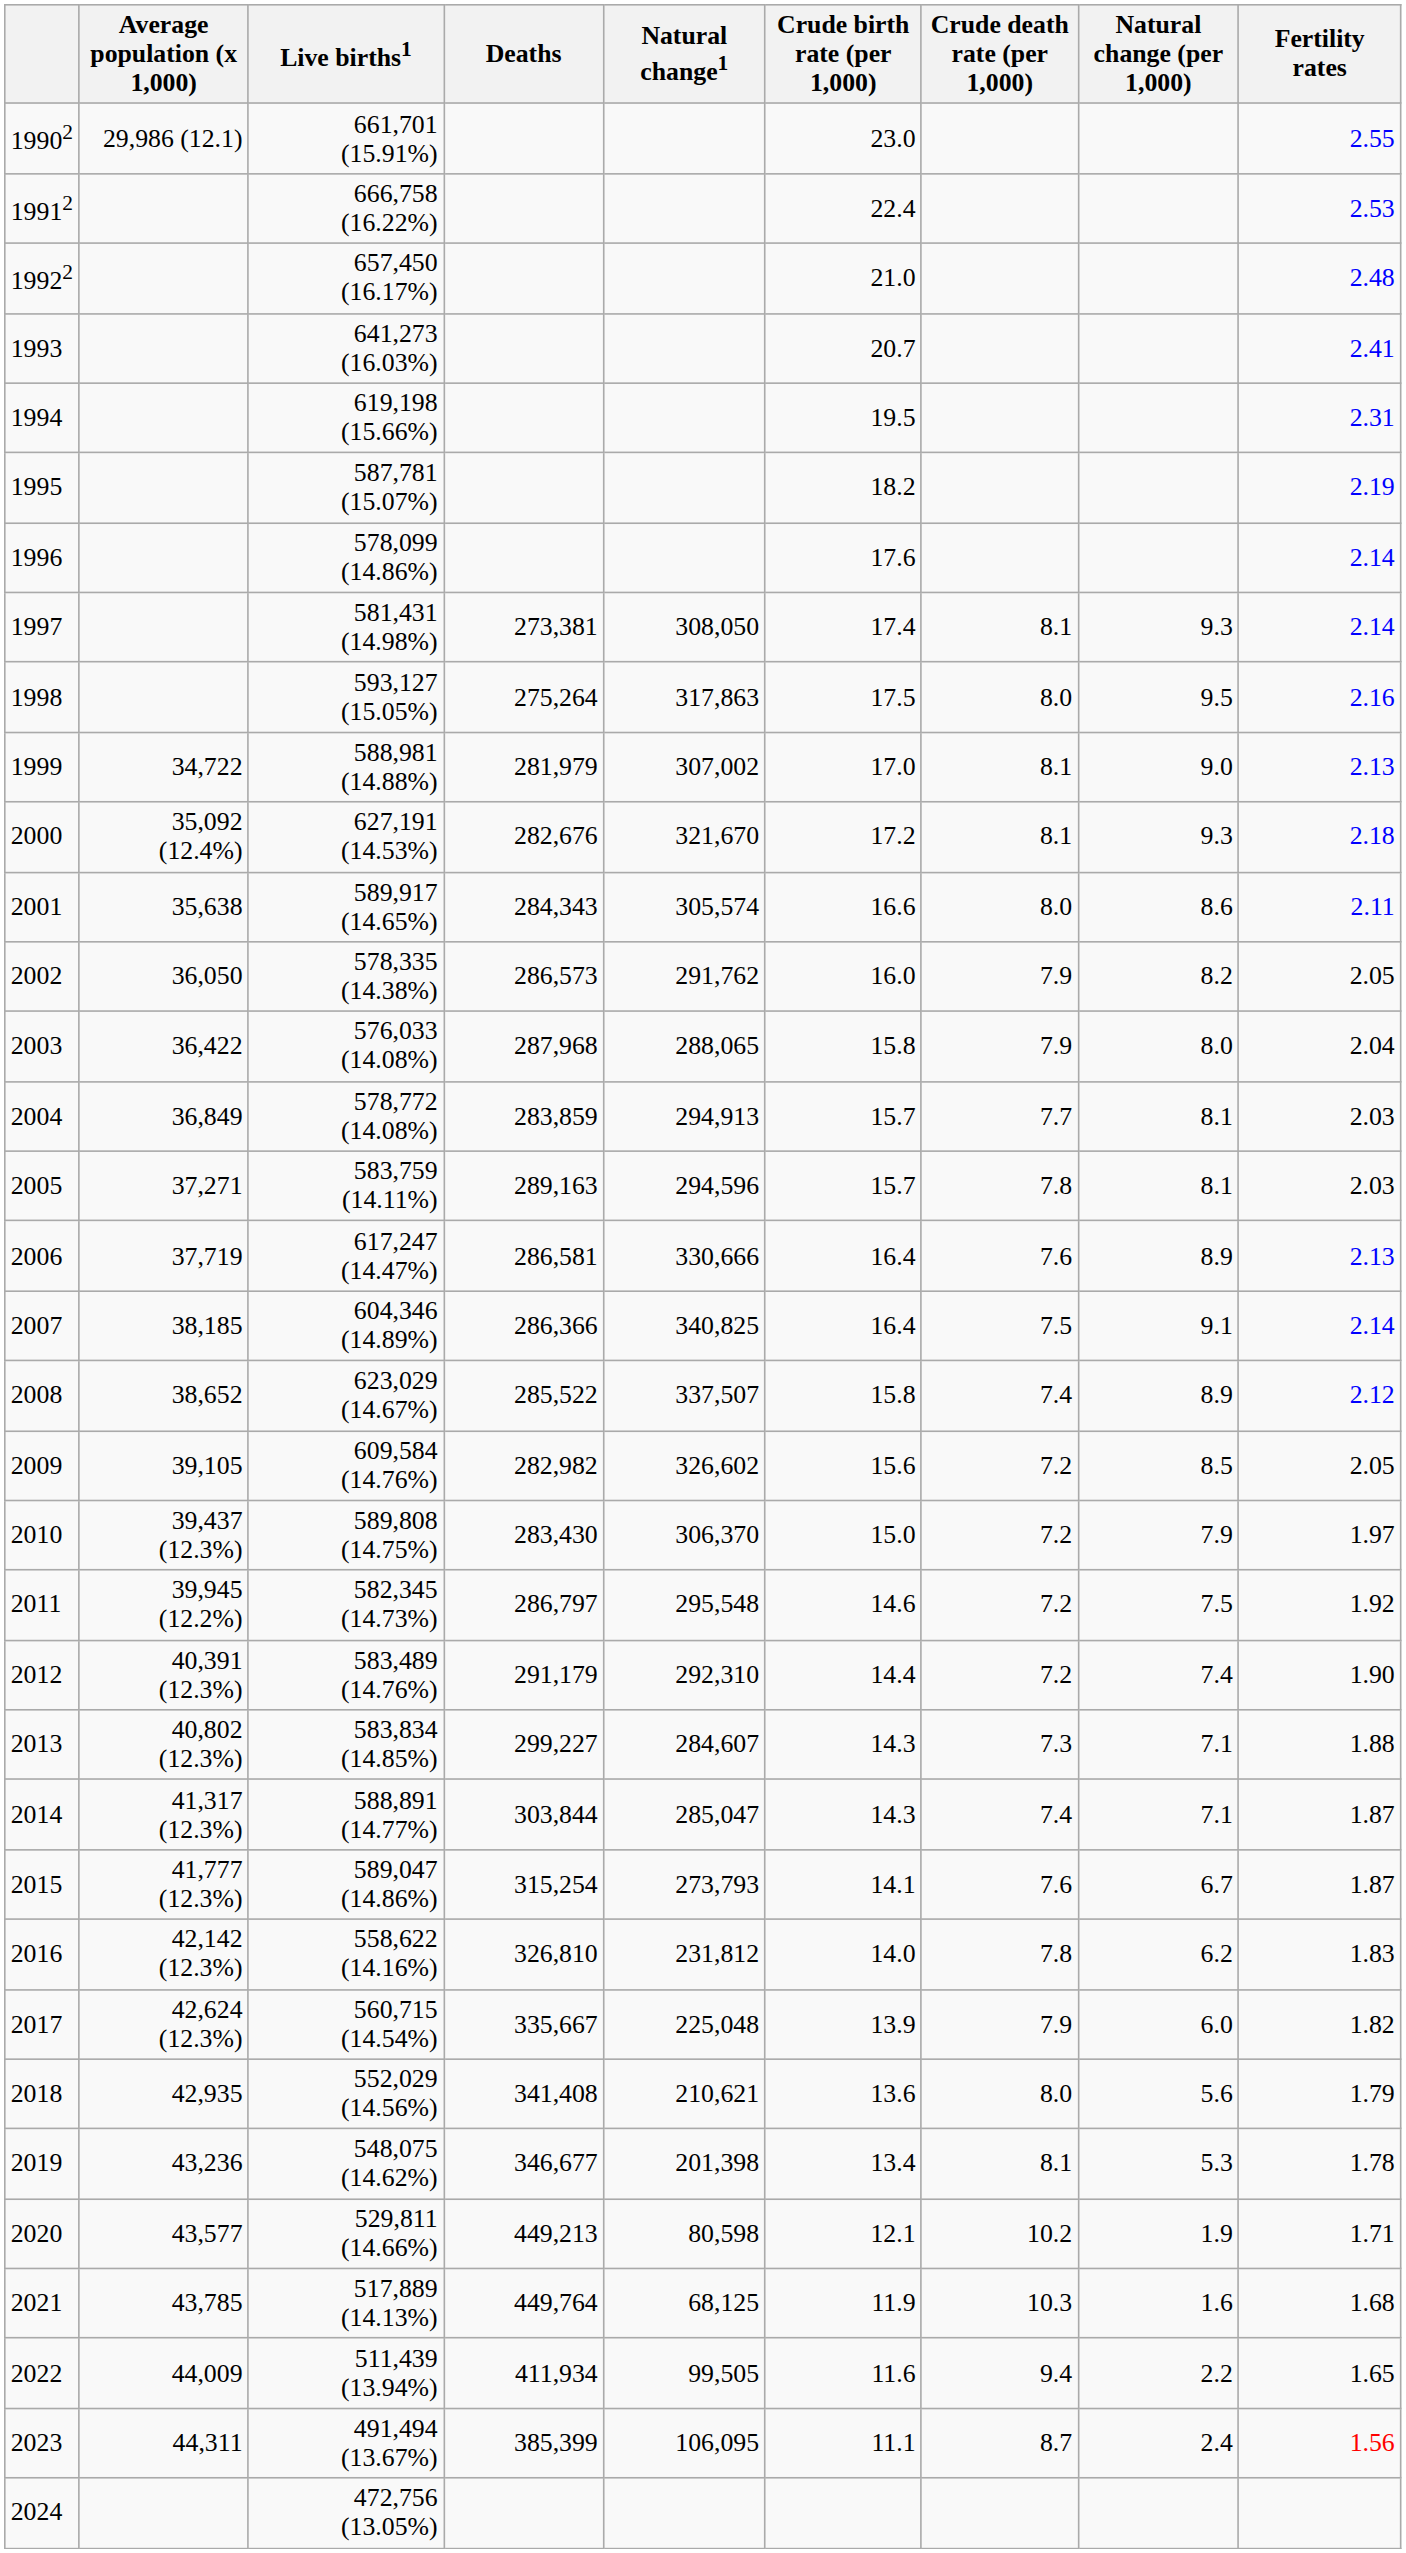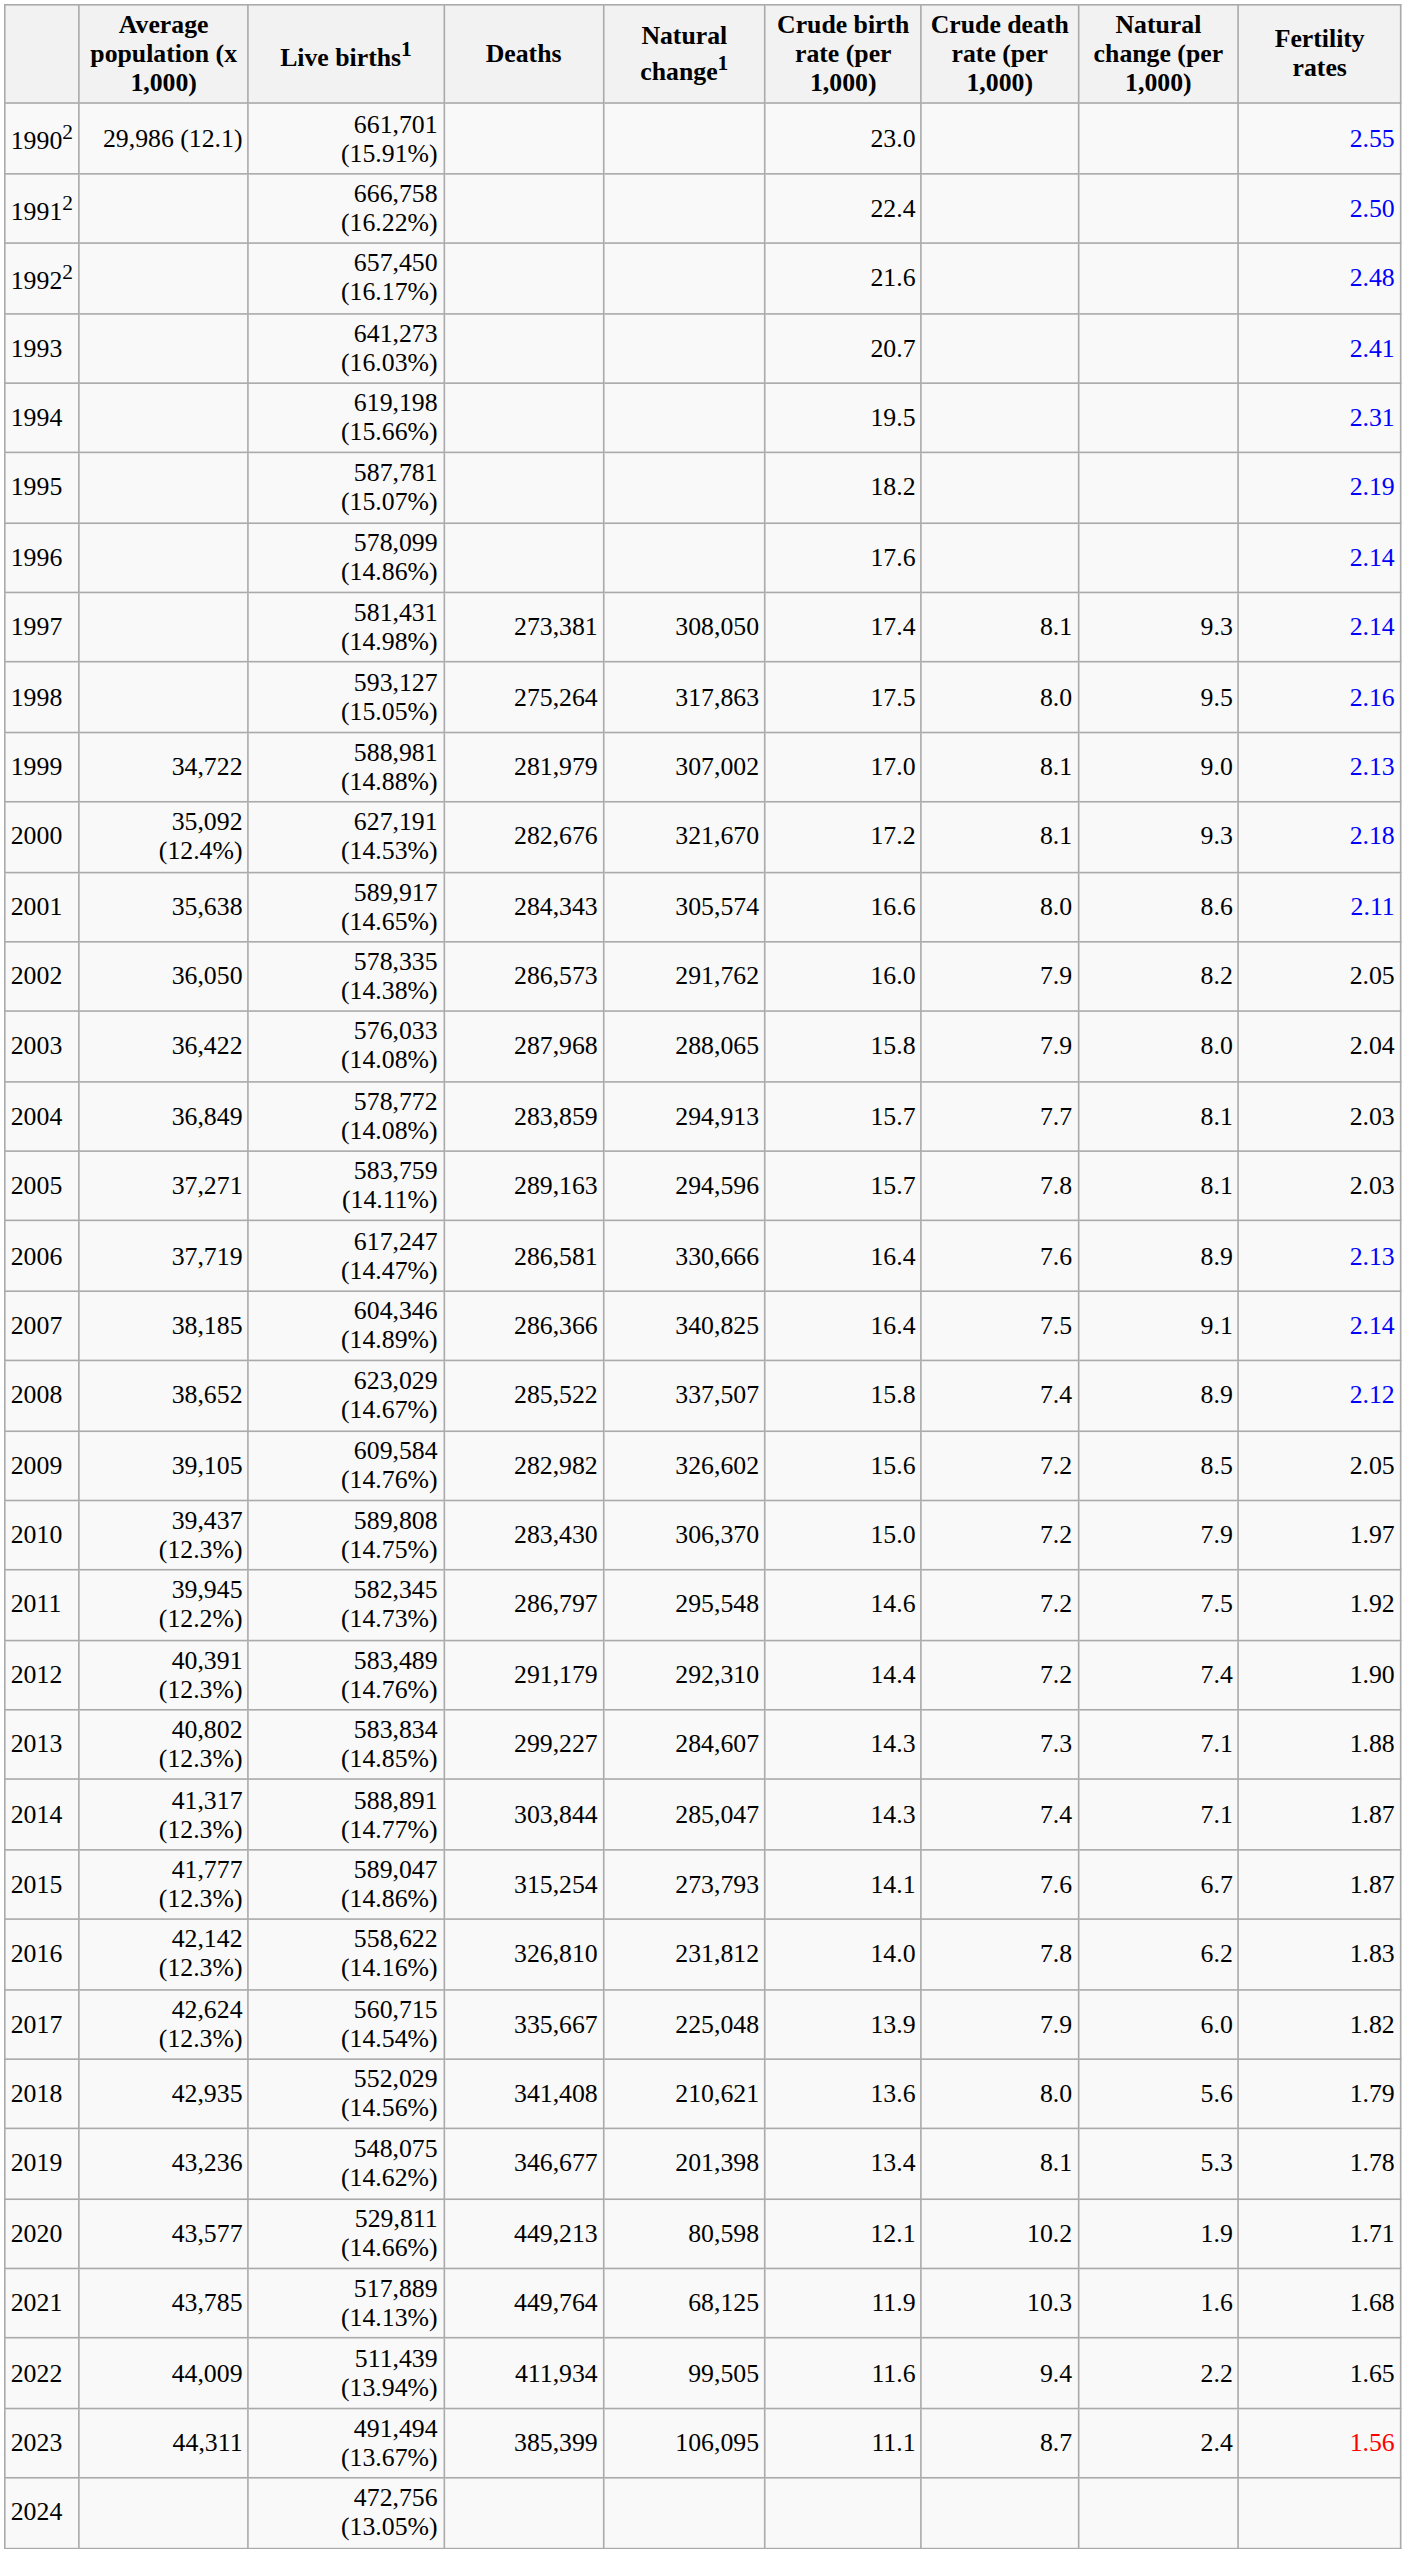(1372, 208) 2.53 -> (1372, 208) 2.50
(893, 277) 21.0 -> (893, 277) 21.6
